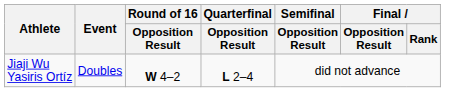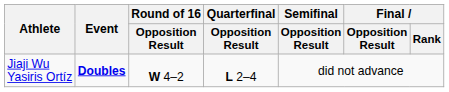(100, 71) normal -> (102, 71) bold
